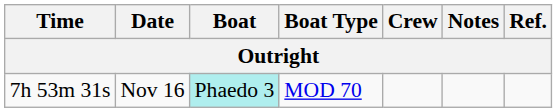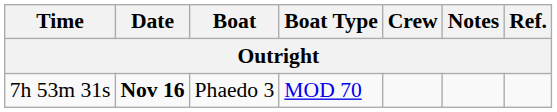(153, 90) normal -> (153, 90) bold
(234, 90) paleturquoise background -> (234, 90) no background
